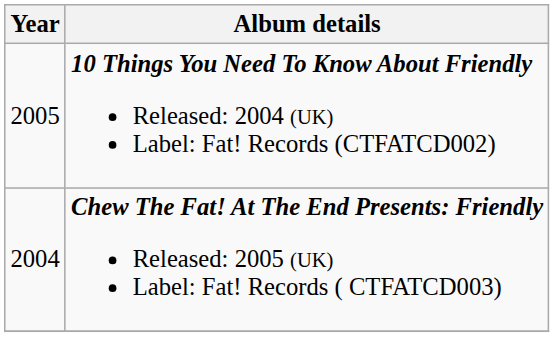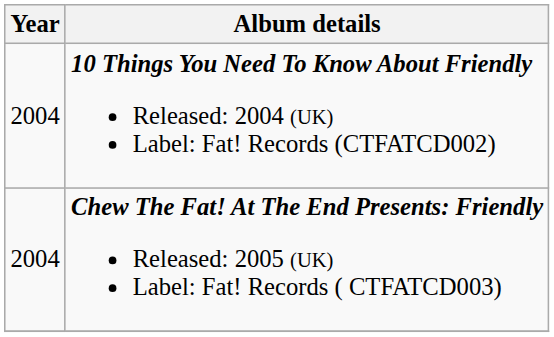(35, 115) 2005 -> (35, 115) 2004
